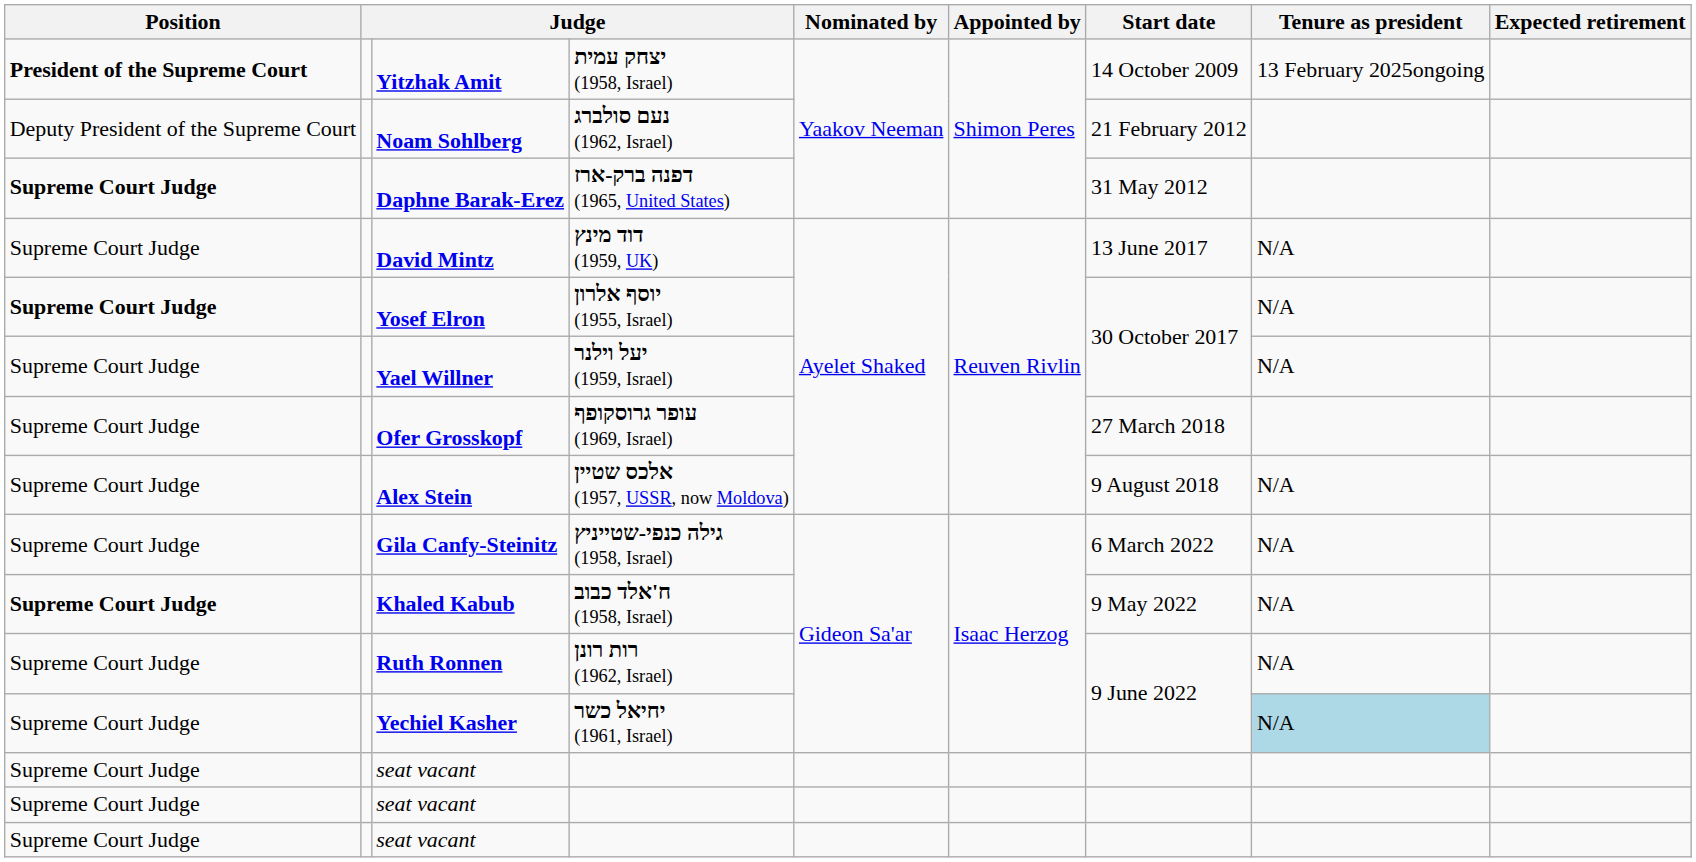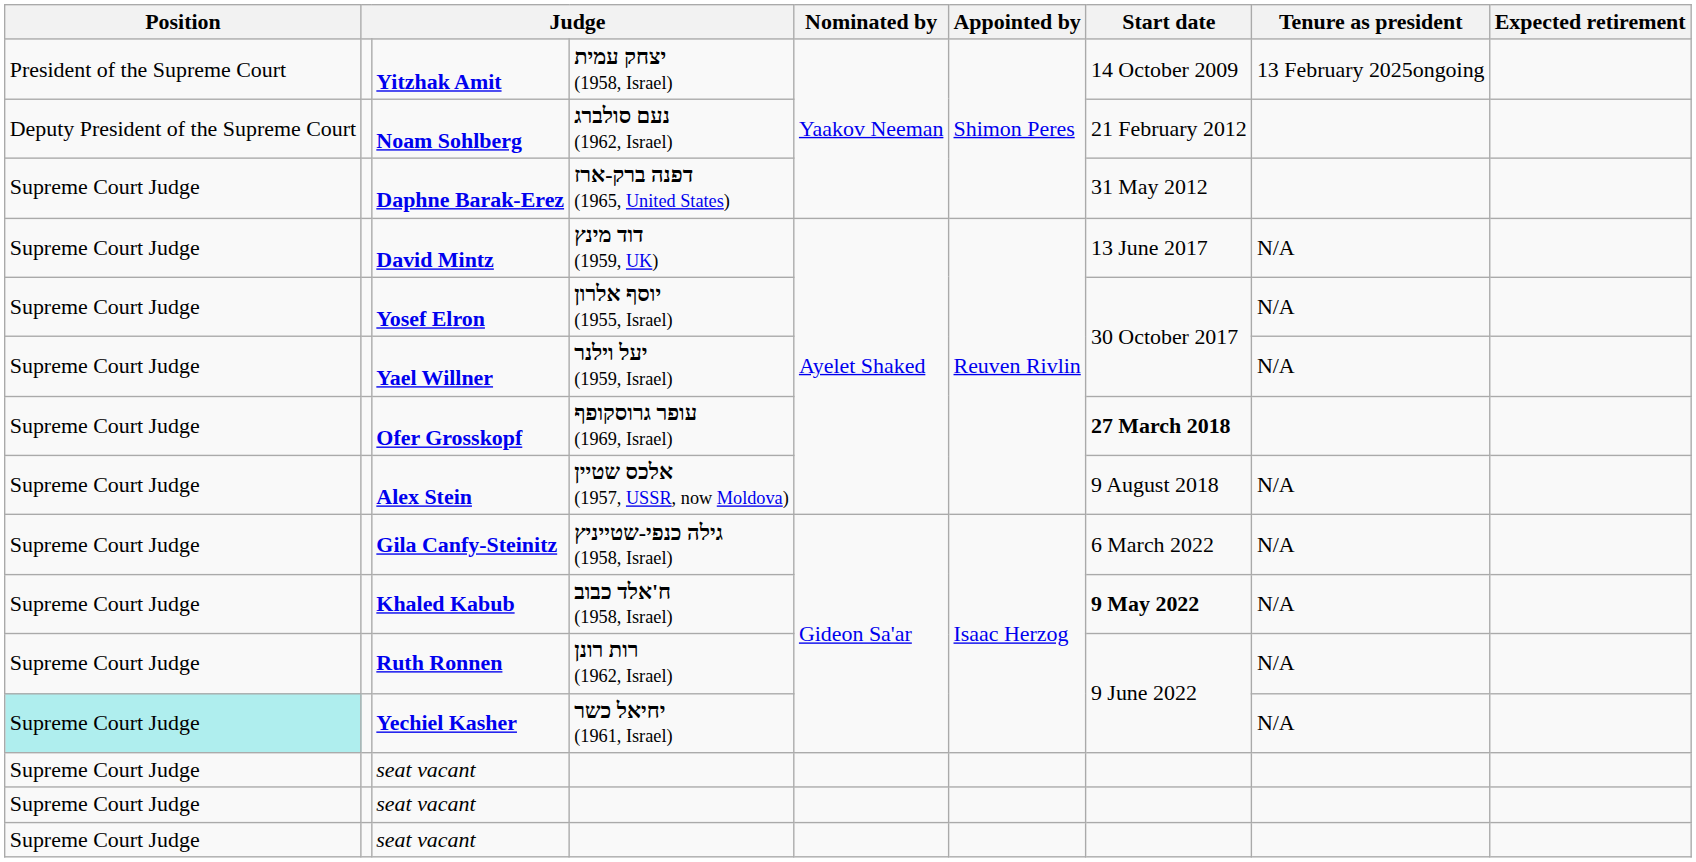(158, 68) bold -> (148, 68) normal
(113, 187) bold -> (105, 187) normal
(113, 306) bold -> (105, 306) normal
(1158, 425) normal -> (1161, 425) bold
(113, 603) bold -> (105, 603) normal
(1144, 603) normal -> (1145, 603) bold
(105, 722) no background -> (105, 722) paleturquoise background
(1276, 722) lightblue background -> (1276, 722) no background
